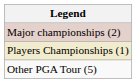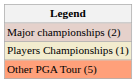(52, 69) no background -> (52, 69) lightsalmon background
